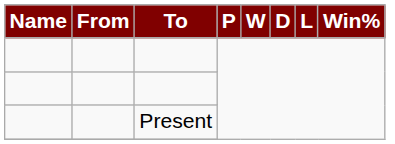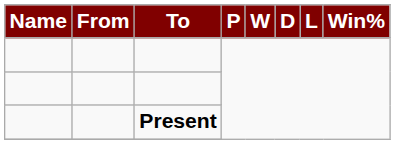(176, 121) normal -> (178, 121) bold
